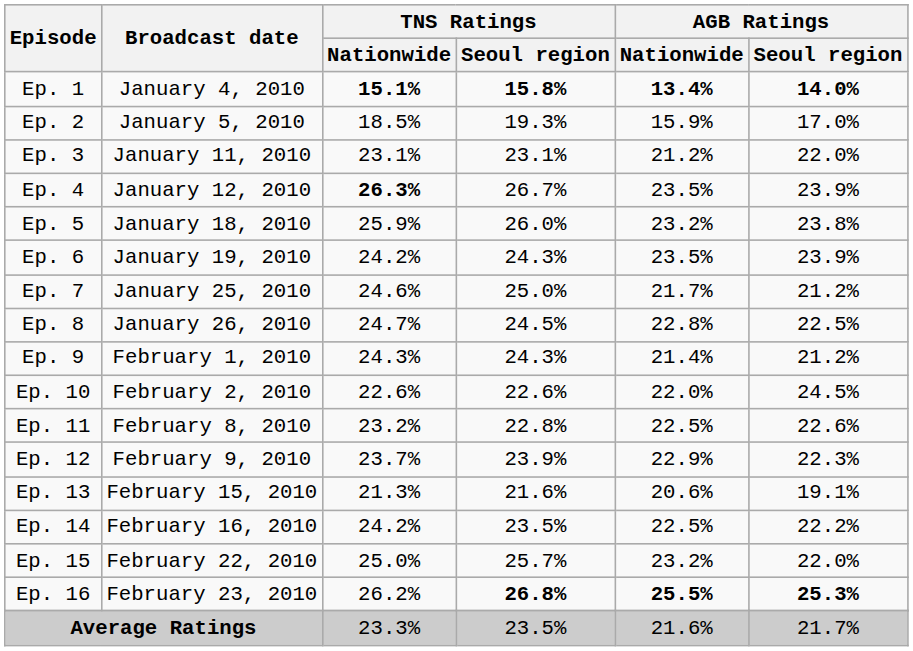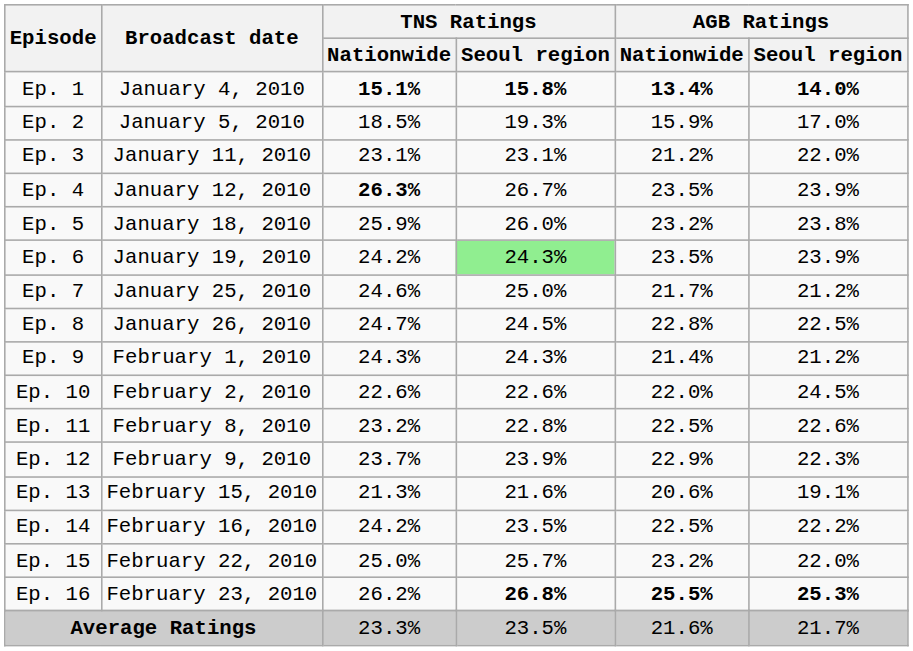(535, 257) no background -> (535, 257) lightgreen background
